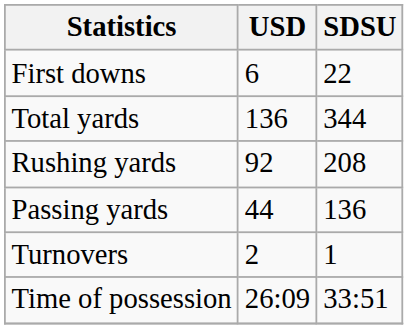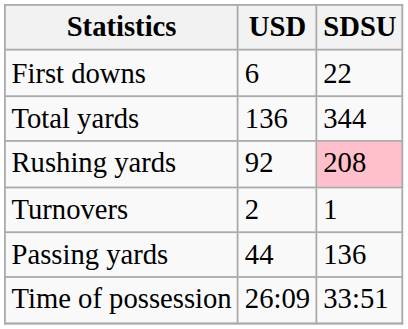(345, 163) no background -> (345, 163) pink background
rows swapped: (90, 208) <-> (70, 254)
